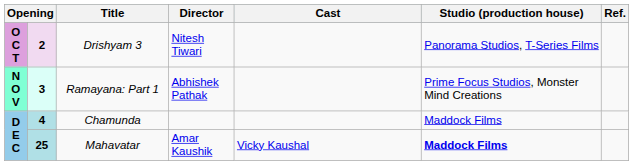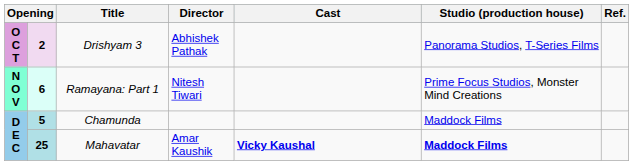(188, 44) Nitesh Tiwari -> (195, 44) Abhishek Pathak
(42, 89) 3 -> (42, 89) 6
(195, 89) Abhishek Pathak -> (188, 89) Nitesh Tiwari
(42, 120) 4 -> (42, 120) 5
(273, 145) normal -> (276, 145) bold
